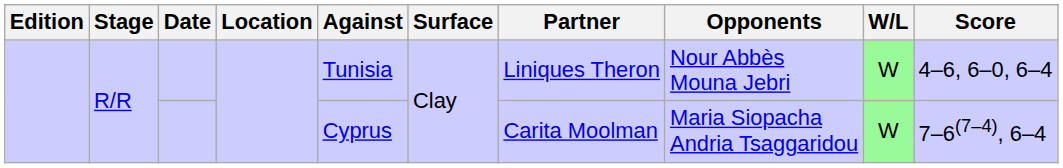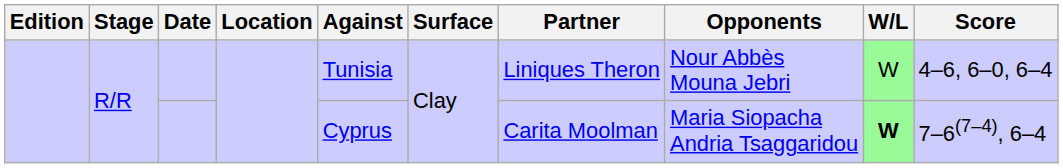(888, 130) normal -> (888, 130) bold
